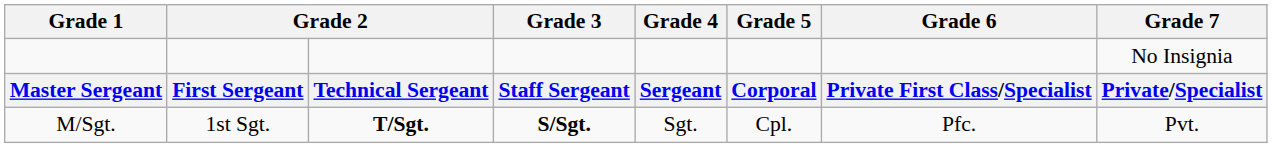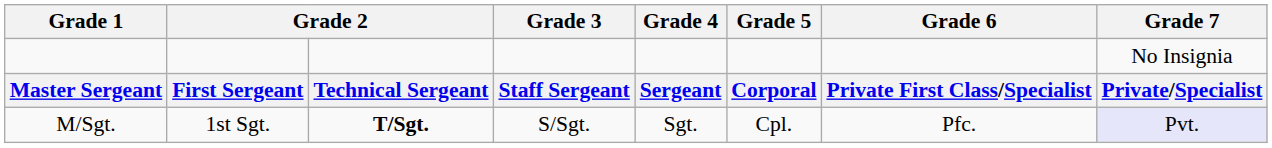(564, 124) bold -> (564, 124) normal
(1182, 124) no background -> (1182, 124) lavender background
